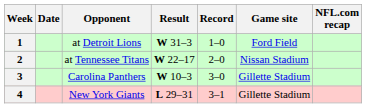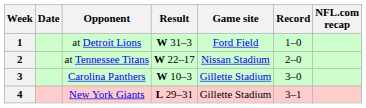columns swapped: (217, 19) <-> (274, 19)
